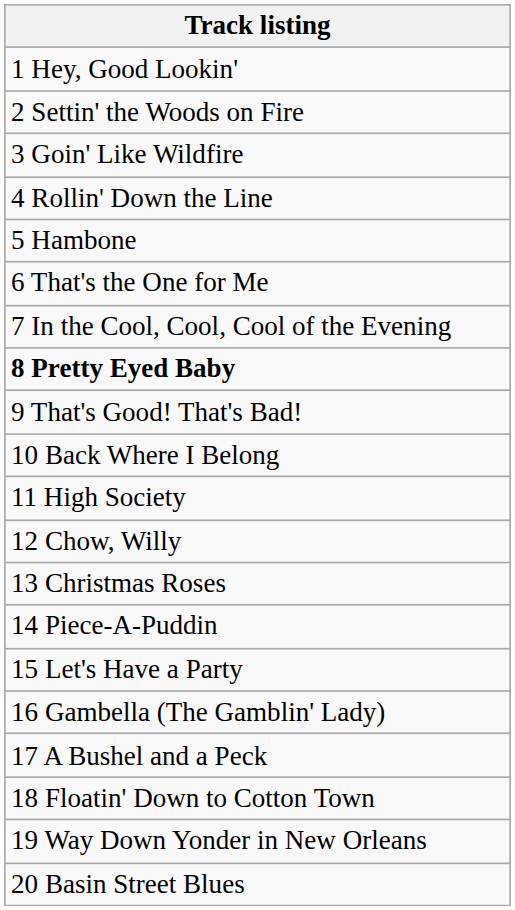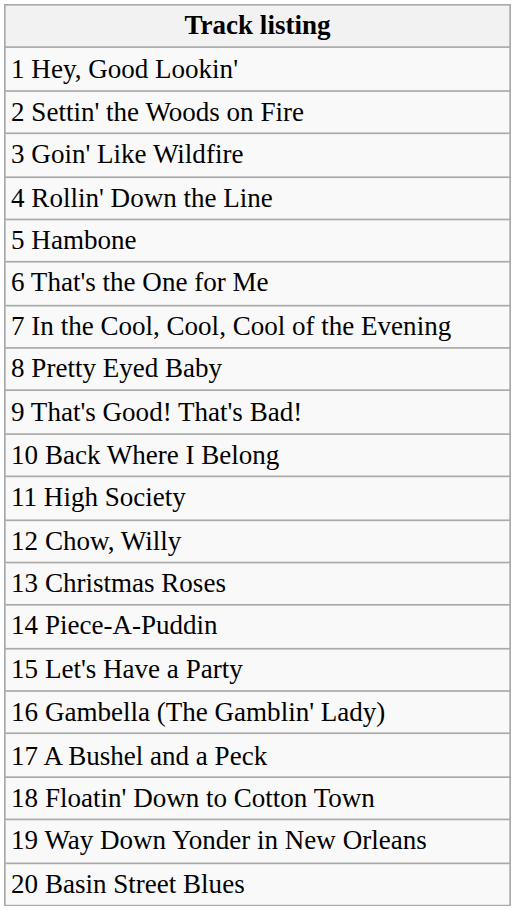(123, 369) bold -> (117, 369) normal
